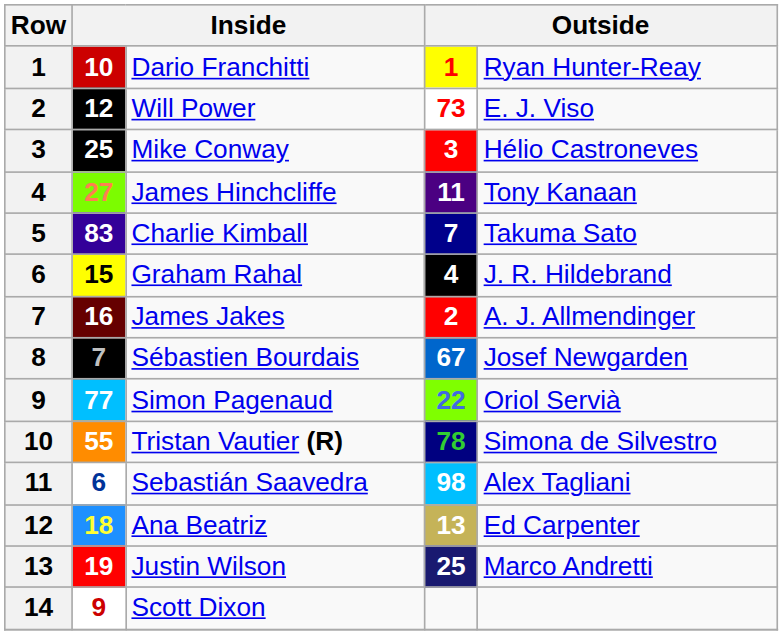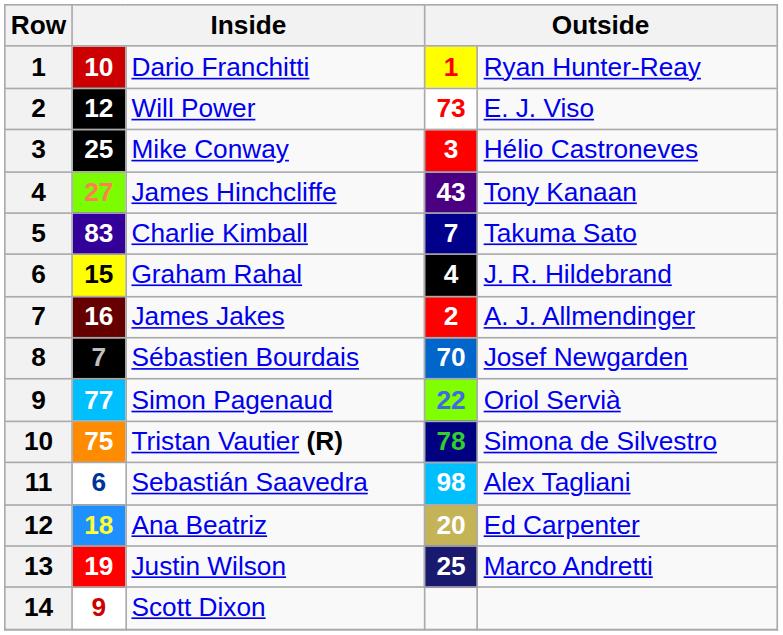(451, 191) 11 -> (451, 191) 43
(451, 358) 67 -> (451, 358) 70
(99, 441) 55 -> (99, 441) 75
(451, 524) 13 -> (451, 524) 20
